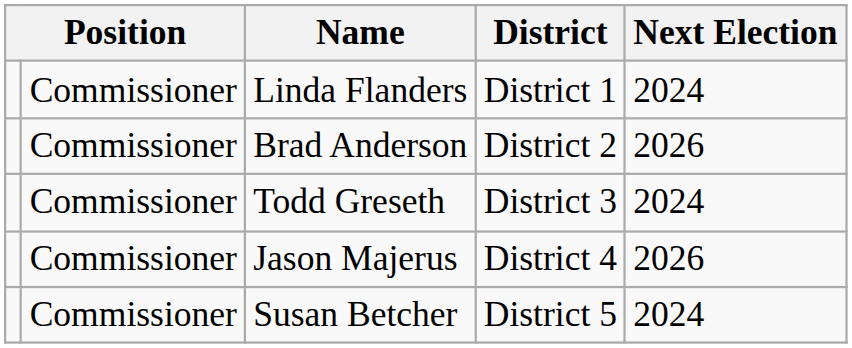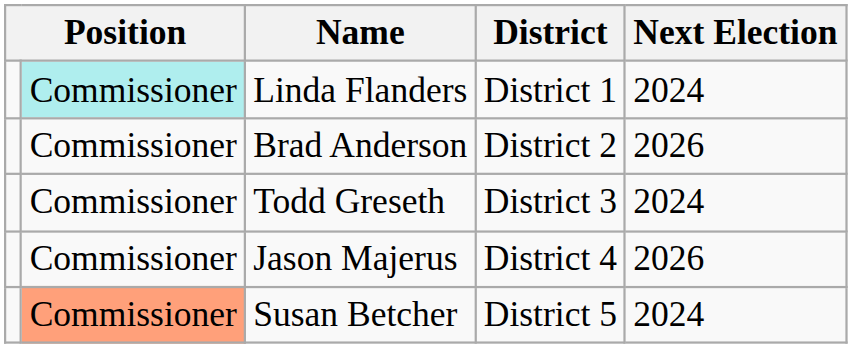(133, 88) no background -> (133, 88) paleturquoise background
(133, 314) no background -> (133, 314) lightsalmon background
